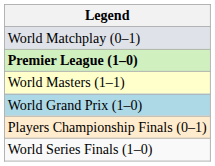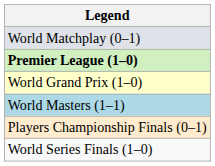(66, 82) World Masters (1–1) -> (75, 82) World Grand Prix (1–0)
(75, 104) World Grand Prix (1–0) -> (66, 104) World Masters (1–1)
